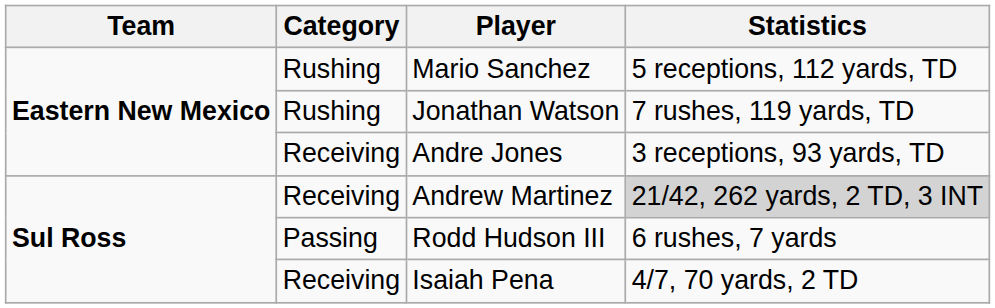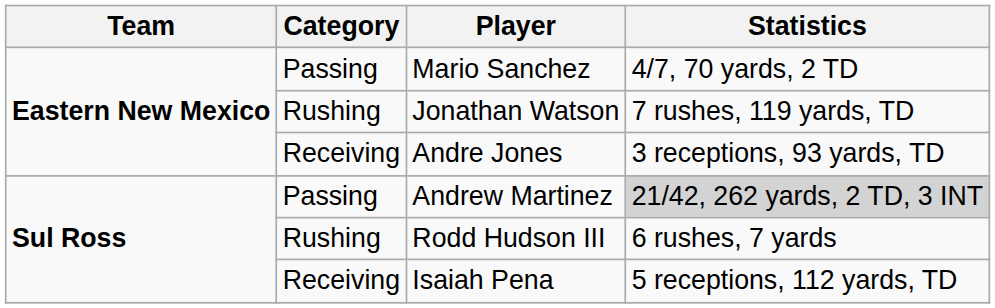(332, 68) Rushing -> (330, 68) Passing
(795, 68) 5 receptions, 112 yards, TD -> (745, 68) 4/7, 70 yards, 2 TD
(341, 195) Receiving -> (330, 195) Passing
(330, 238) Passing -> (332, 238) Rushing
(745, 280) 4/7, 70 yards, 2 TD -> (795, 280) 5 receptions, 112 yards, TD
